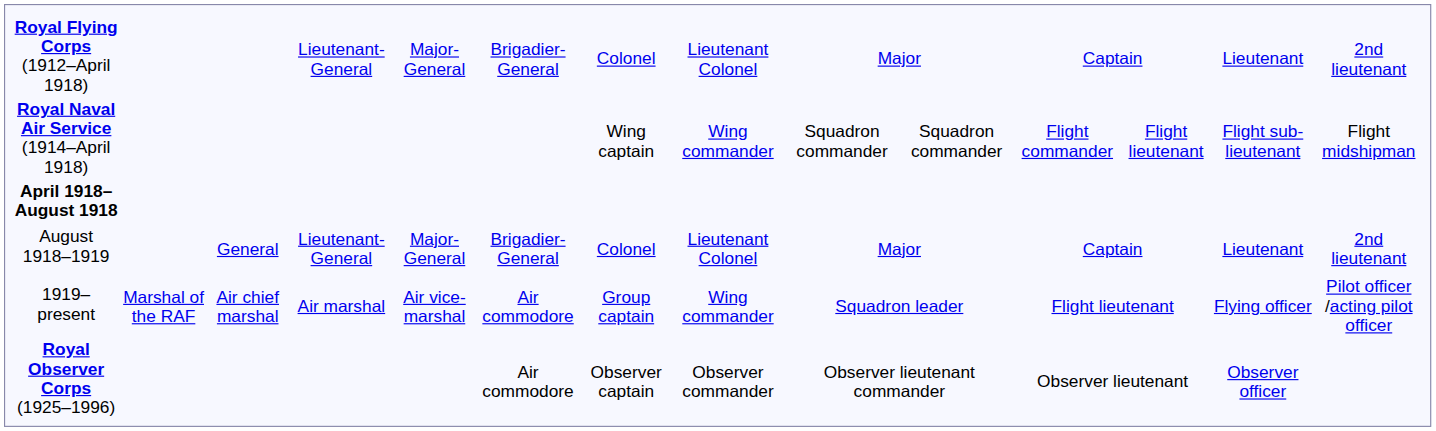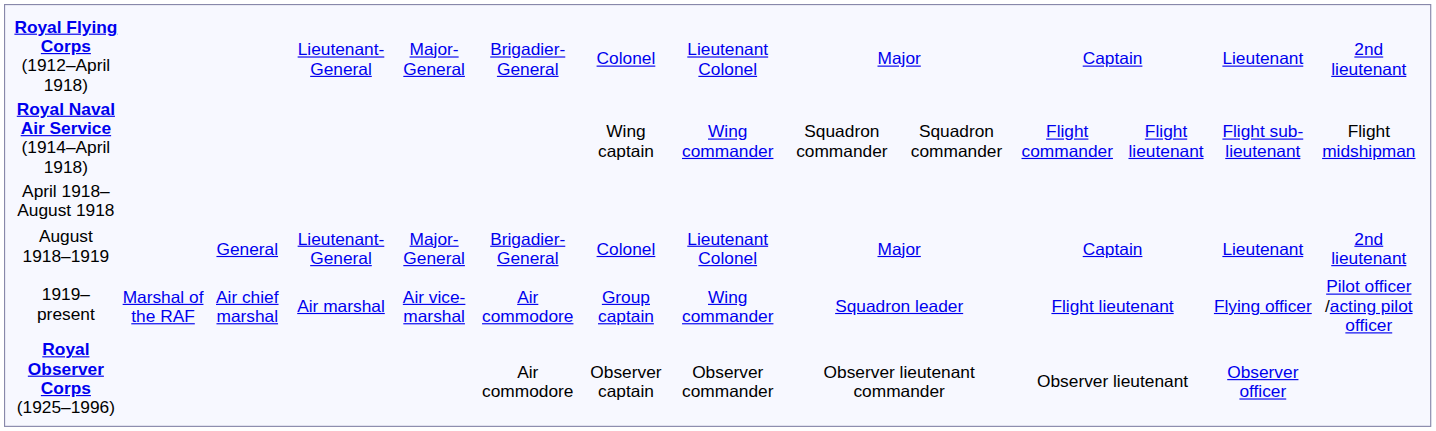(66, 200) bold -> (66, 200) normal
